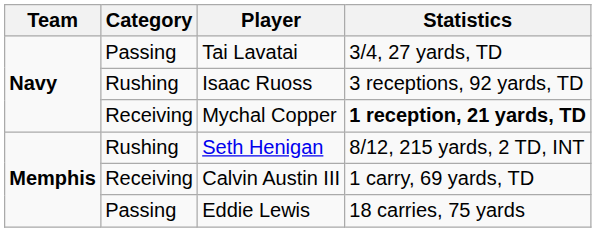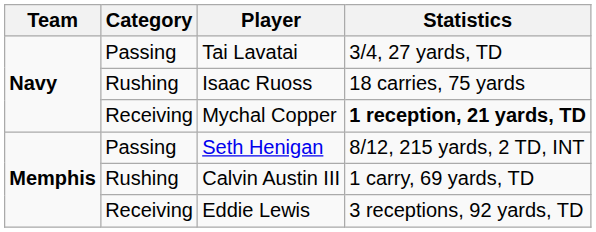(466, 83) 3 receptions, 92 yards, TD -> (437, 83) 18 carries, 75 yards
(142, 147) Rushing -> (141, 147) Passing
(149, 178) Receiving -> (142, 178) Rushing
(141, 210) Passing -> (149, 210) Receiving
(437, 210) 18 carries, 75 yards -> (466, 210) 3 receptions, 92 yards, TD
